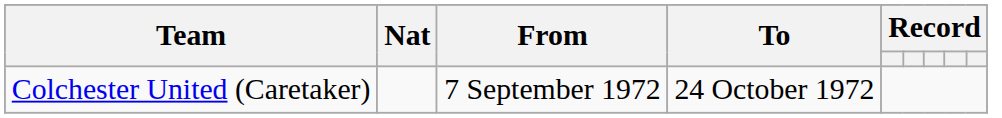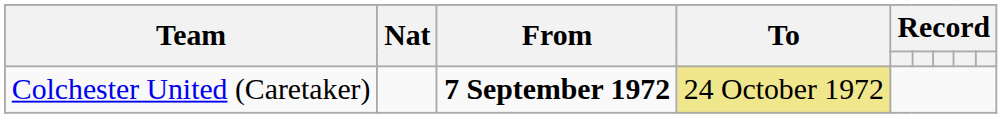(552, 89) normal -> (557, 89) bold
(774, 89) no background -> (784, 89) khaki background
